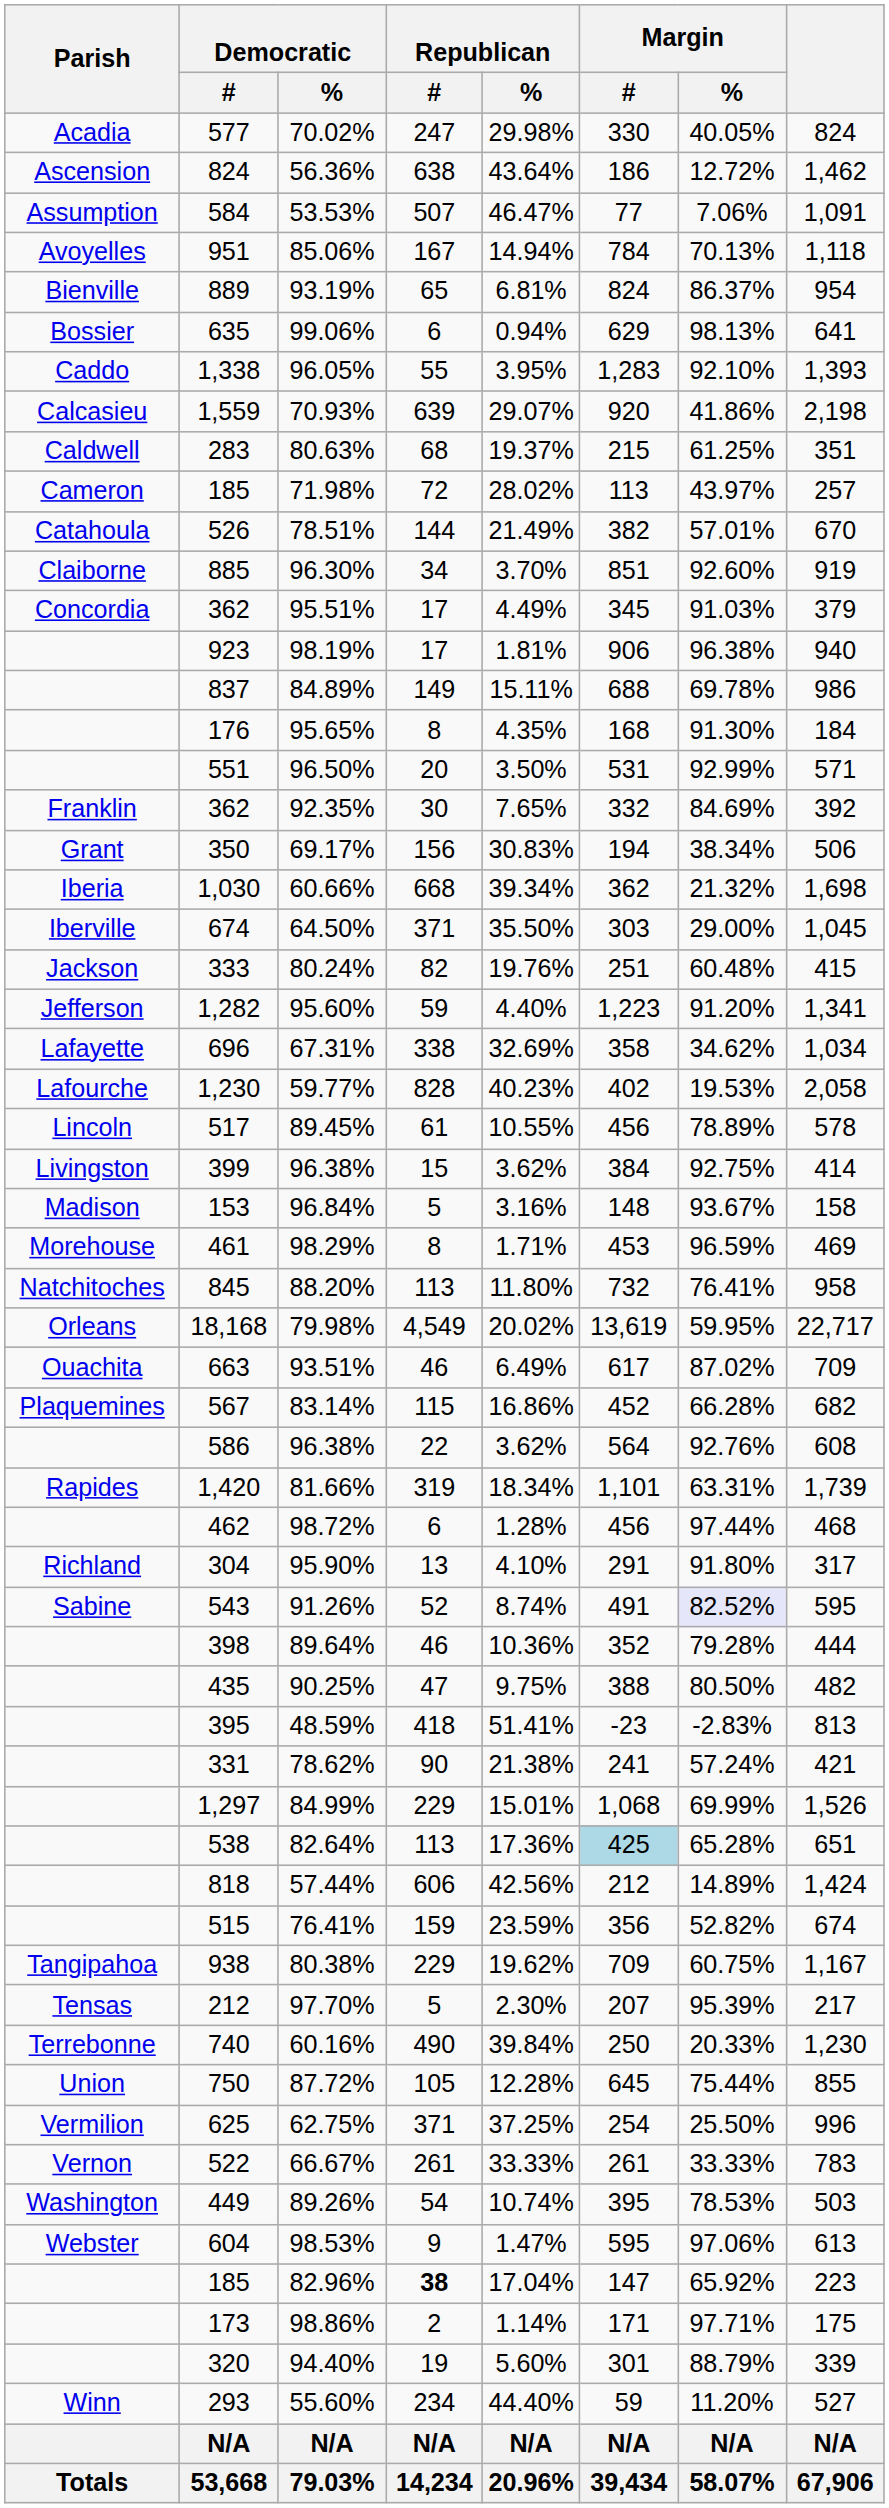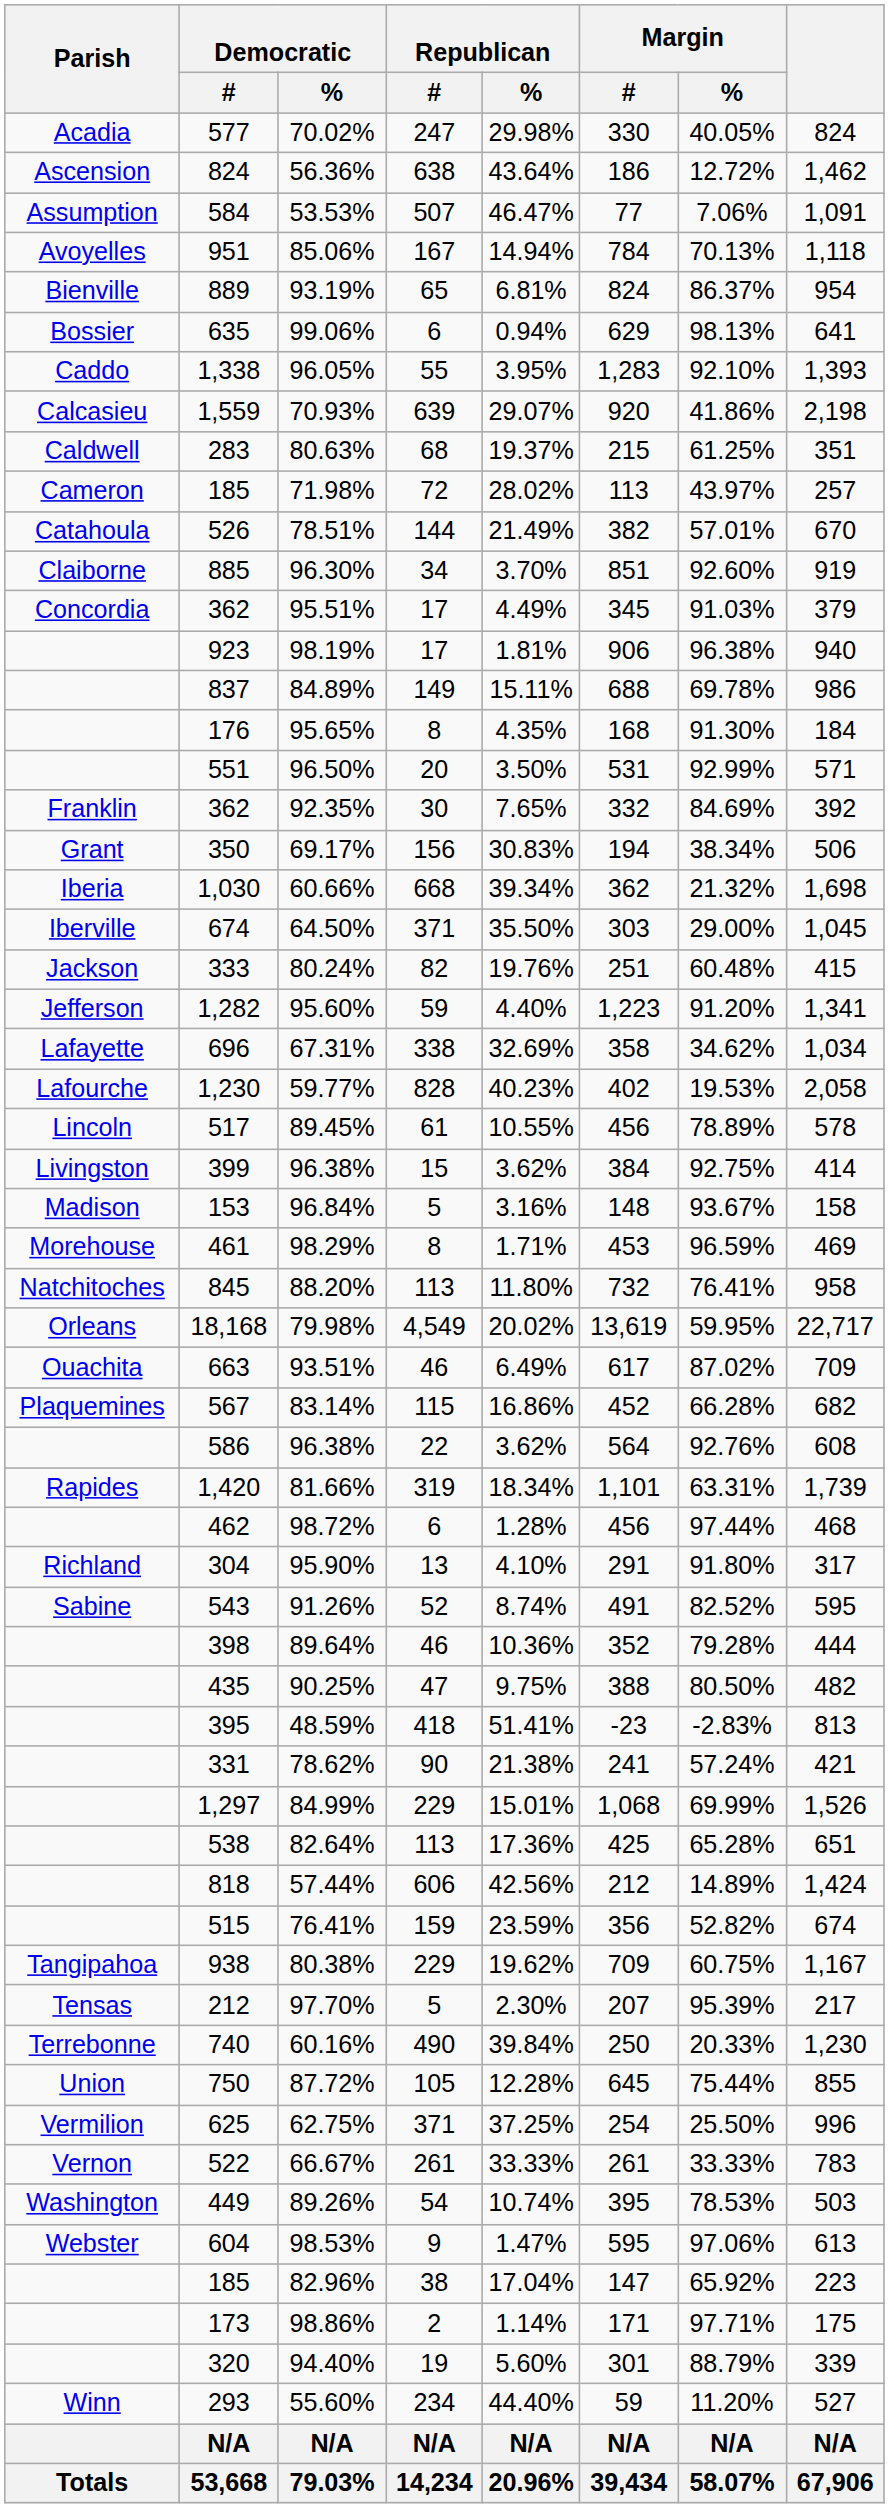(732, 1606) lavender background -> (732, 1606) no background
(629, 1845) lightblue background -> (629, 1845) no background
(434, 2283) bold -> (434, 2283) normal
